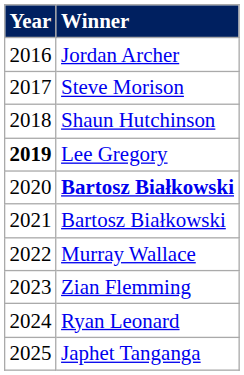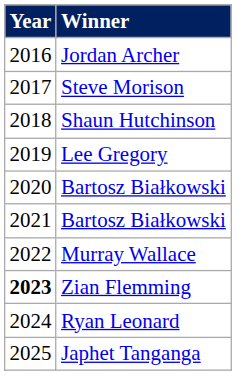(30, 154) bold -> (30, 154) normal
(148, 187) bold -> (143, 187) normal
(30, 287) normal -> (30, 287) bold
